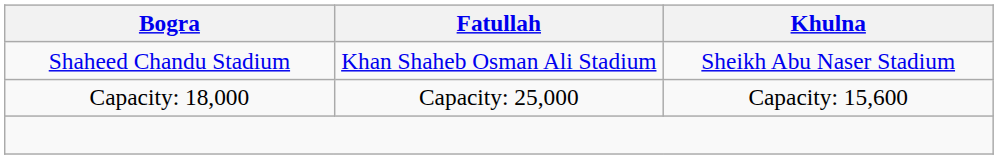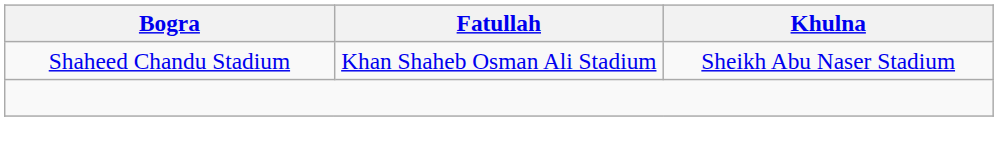- row: (169, 97)
